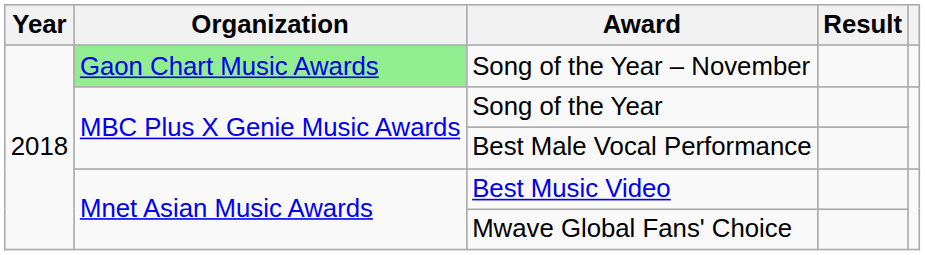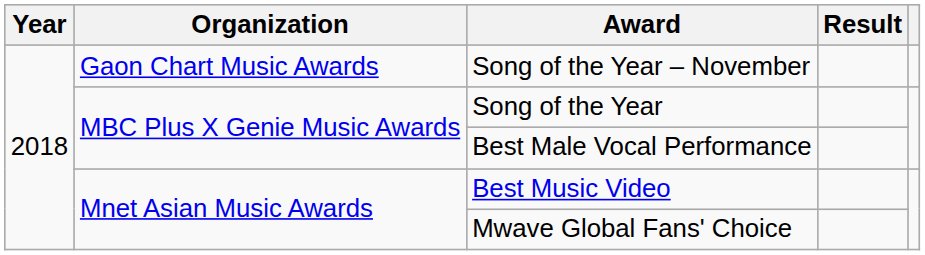(229, 65) lightgreen background -> (229, 65) no background
